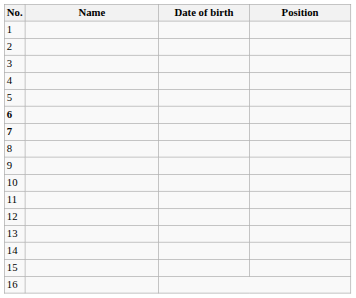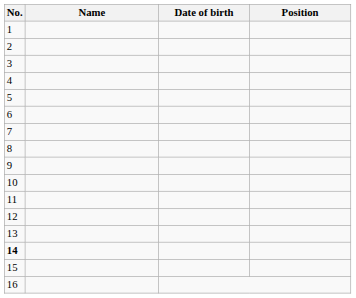(9, 115) bold -> (9, 115) normal
(9, 132) bold -> (9, 132) normal
(12, 251) normal -> (12, 251) bold
